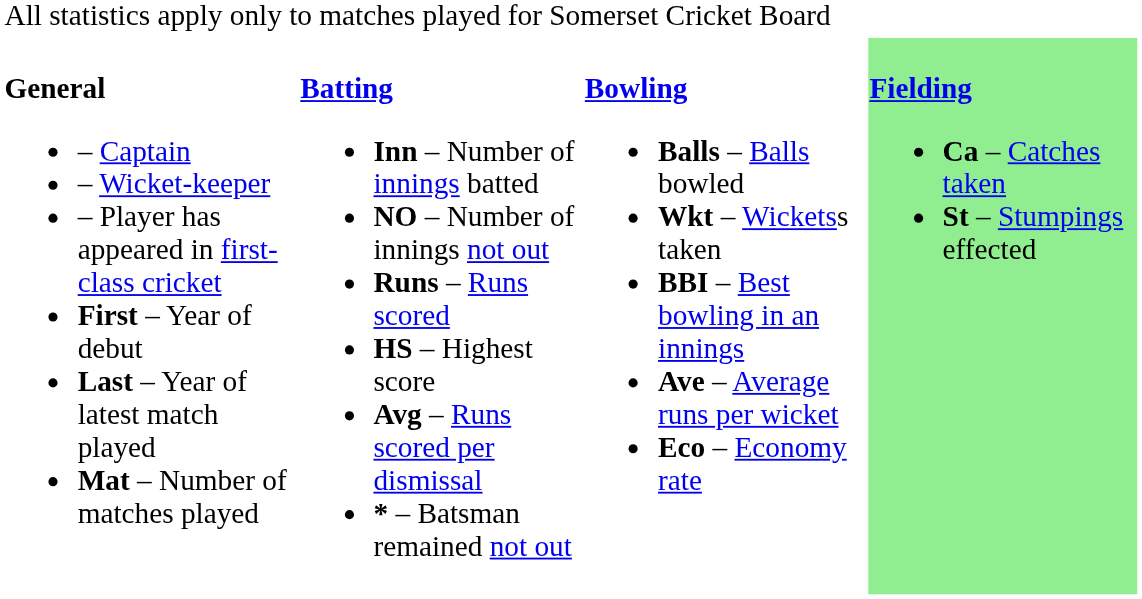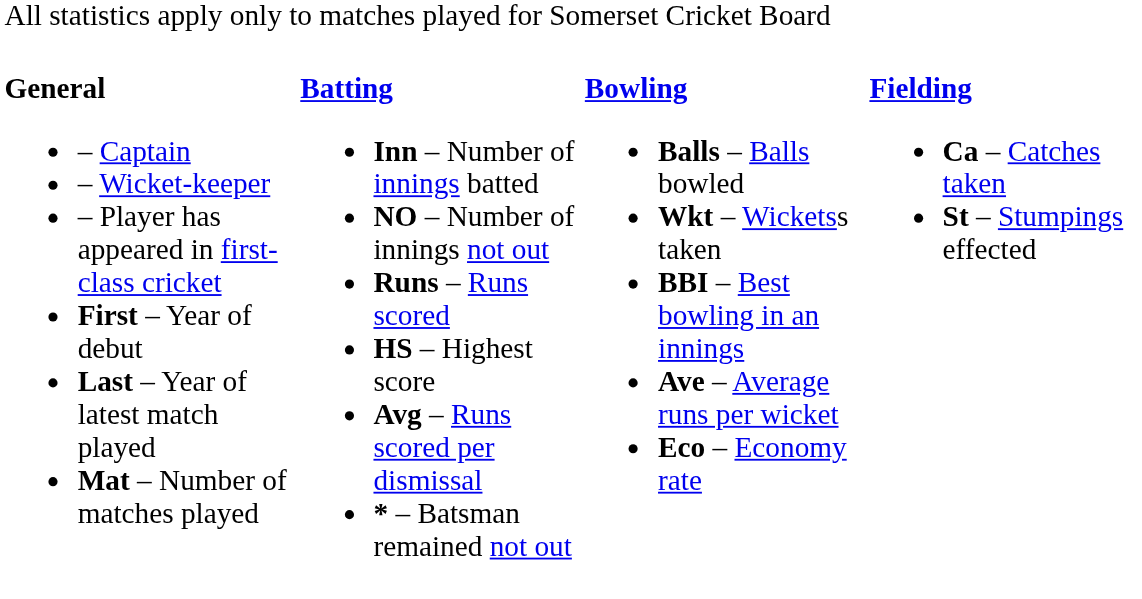(1002, 170) lightgreen background -> (1002, 170) no background
